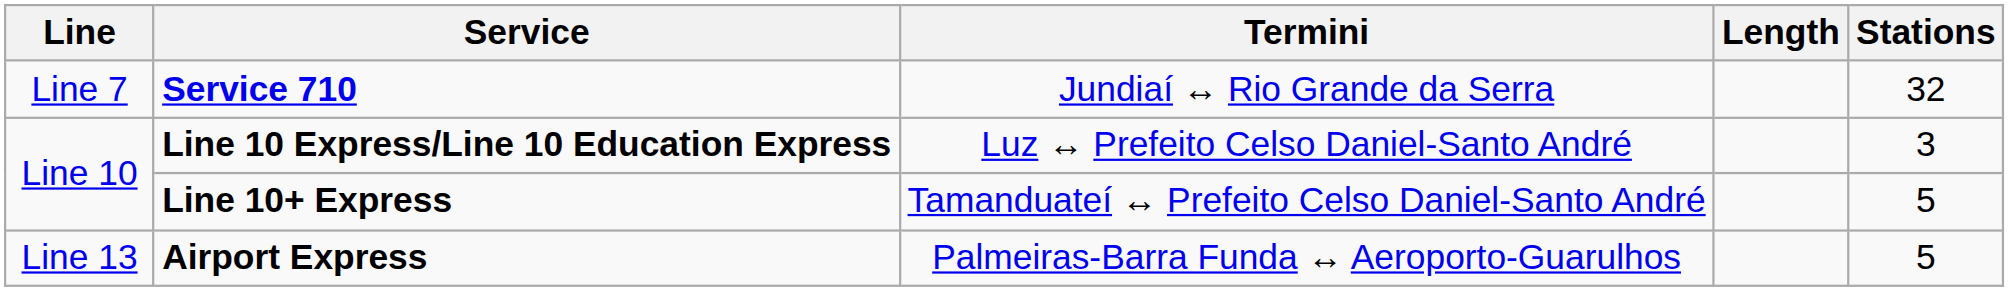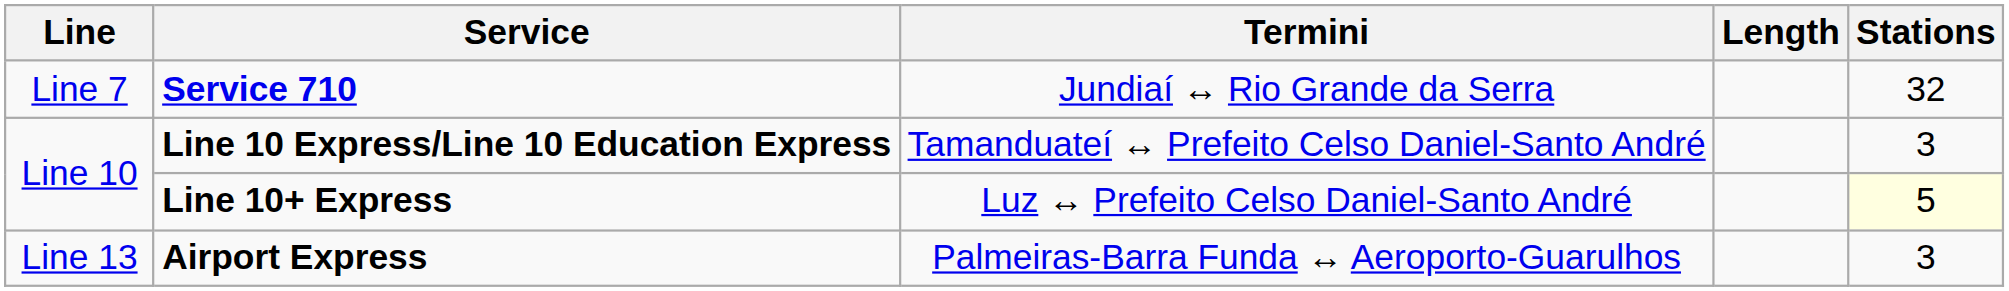(1307, 144) Luz ↔ Prefeito Celso Daniel-Santo André -> (1307, 144) Tamanduateí ↔ Prefeito Celso Daniel-Santo André
(1307, 200) Tamanduateí ↔ Prefeito Celso Daniel-Santo André -> (1307, 200) Luz ↔ Prefeito Celso Daniel-Santo André
(1926, 200) no background -> (1926, 200) lightyellow background
(1926, 256) 5 -> (1926, 256) 3
